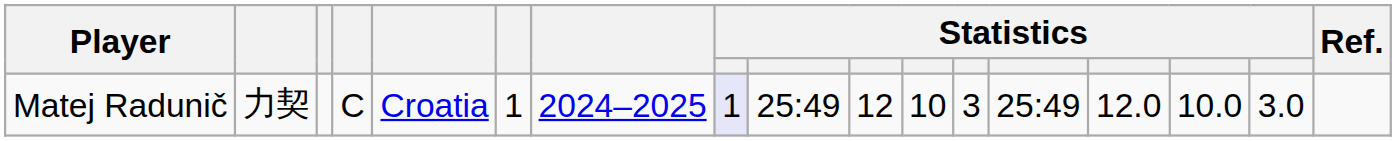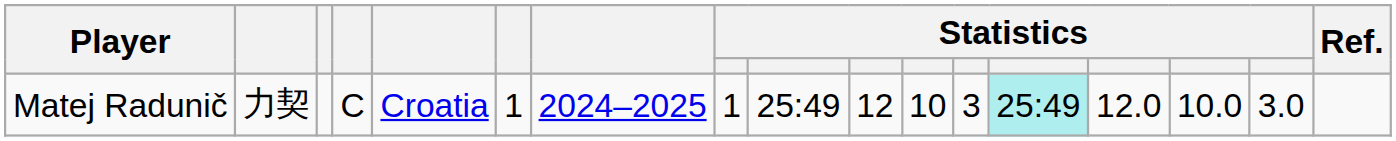(732, 105) lavender background -> (732, 105) no background
(1038, 105) no background -> (1038, 105) paleturquoise background
